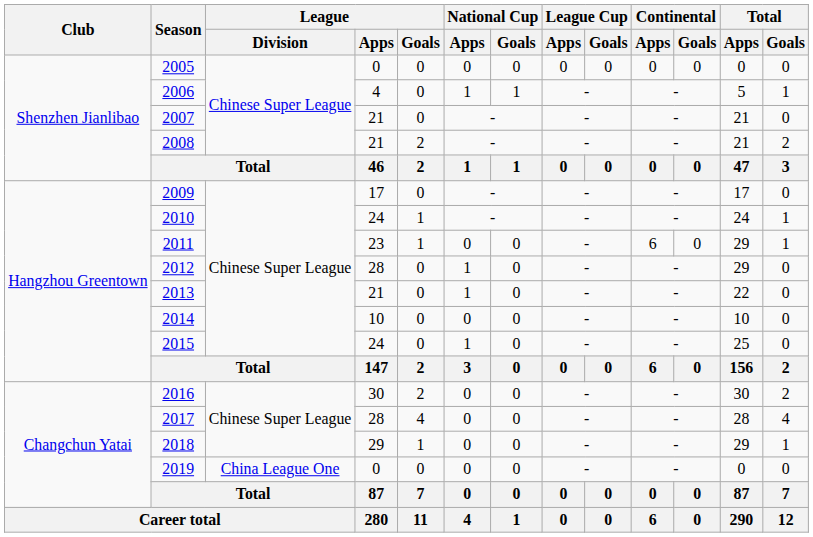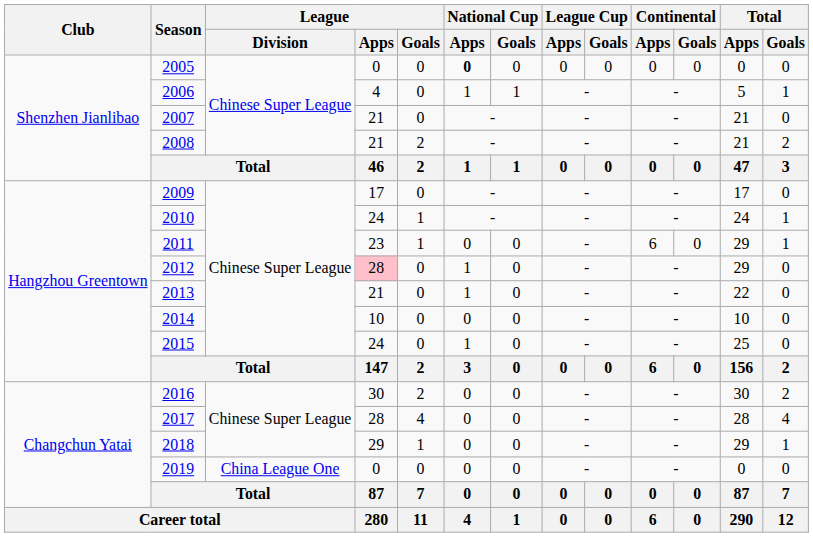(467, 67) normal -> (467, 67) bold
(376, 268) no background -> (376, 268) pink background
